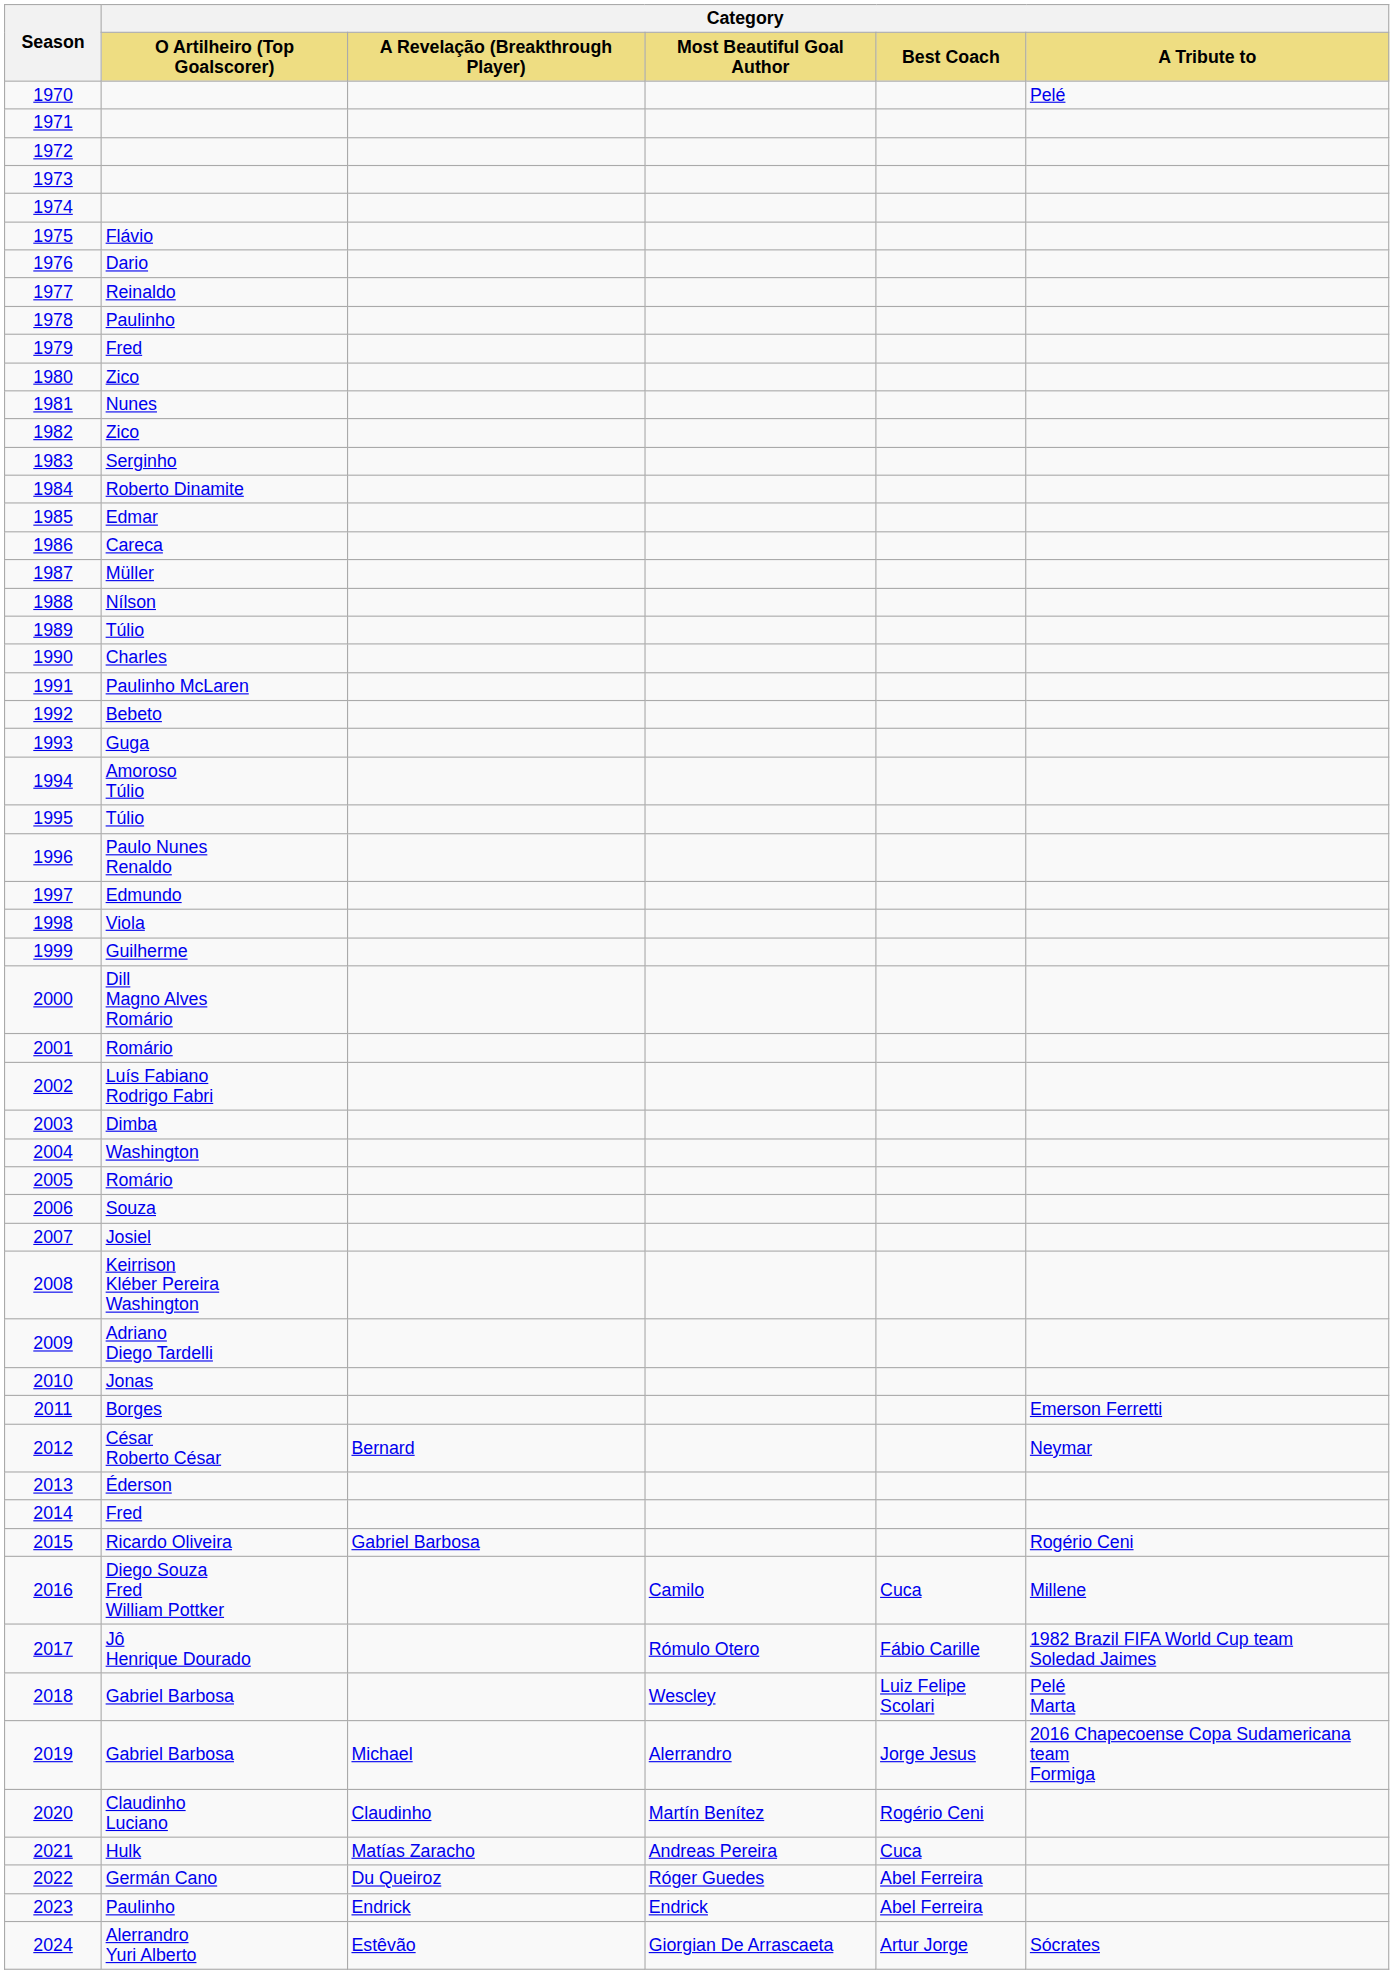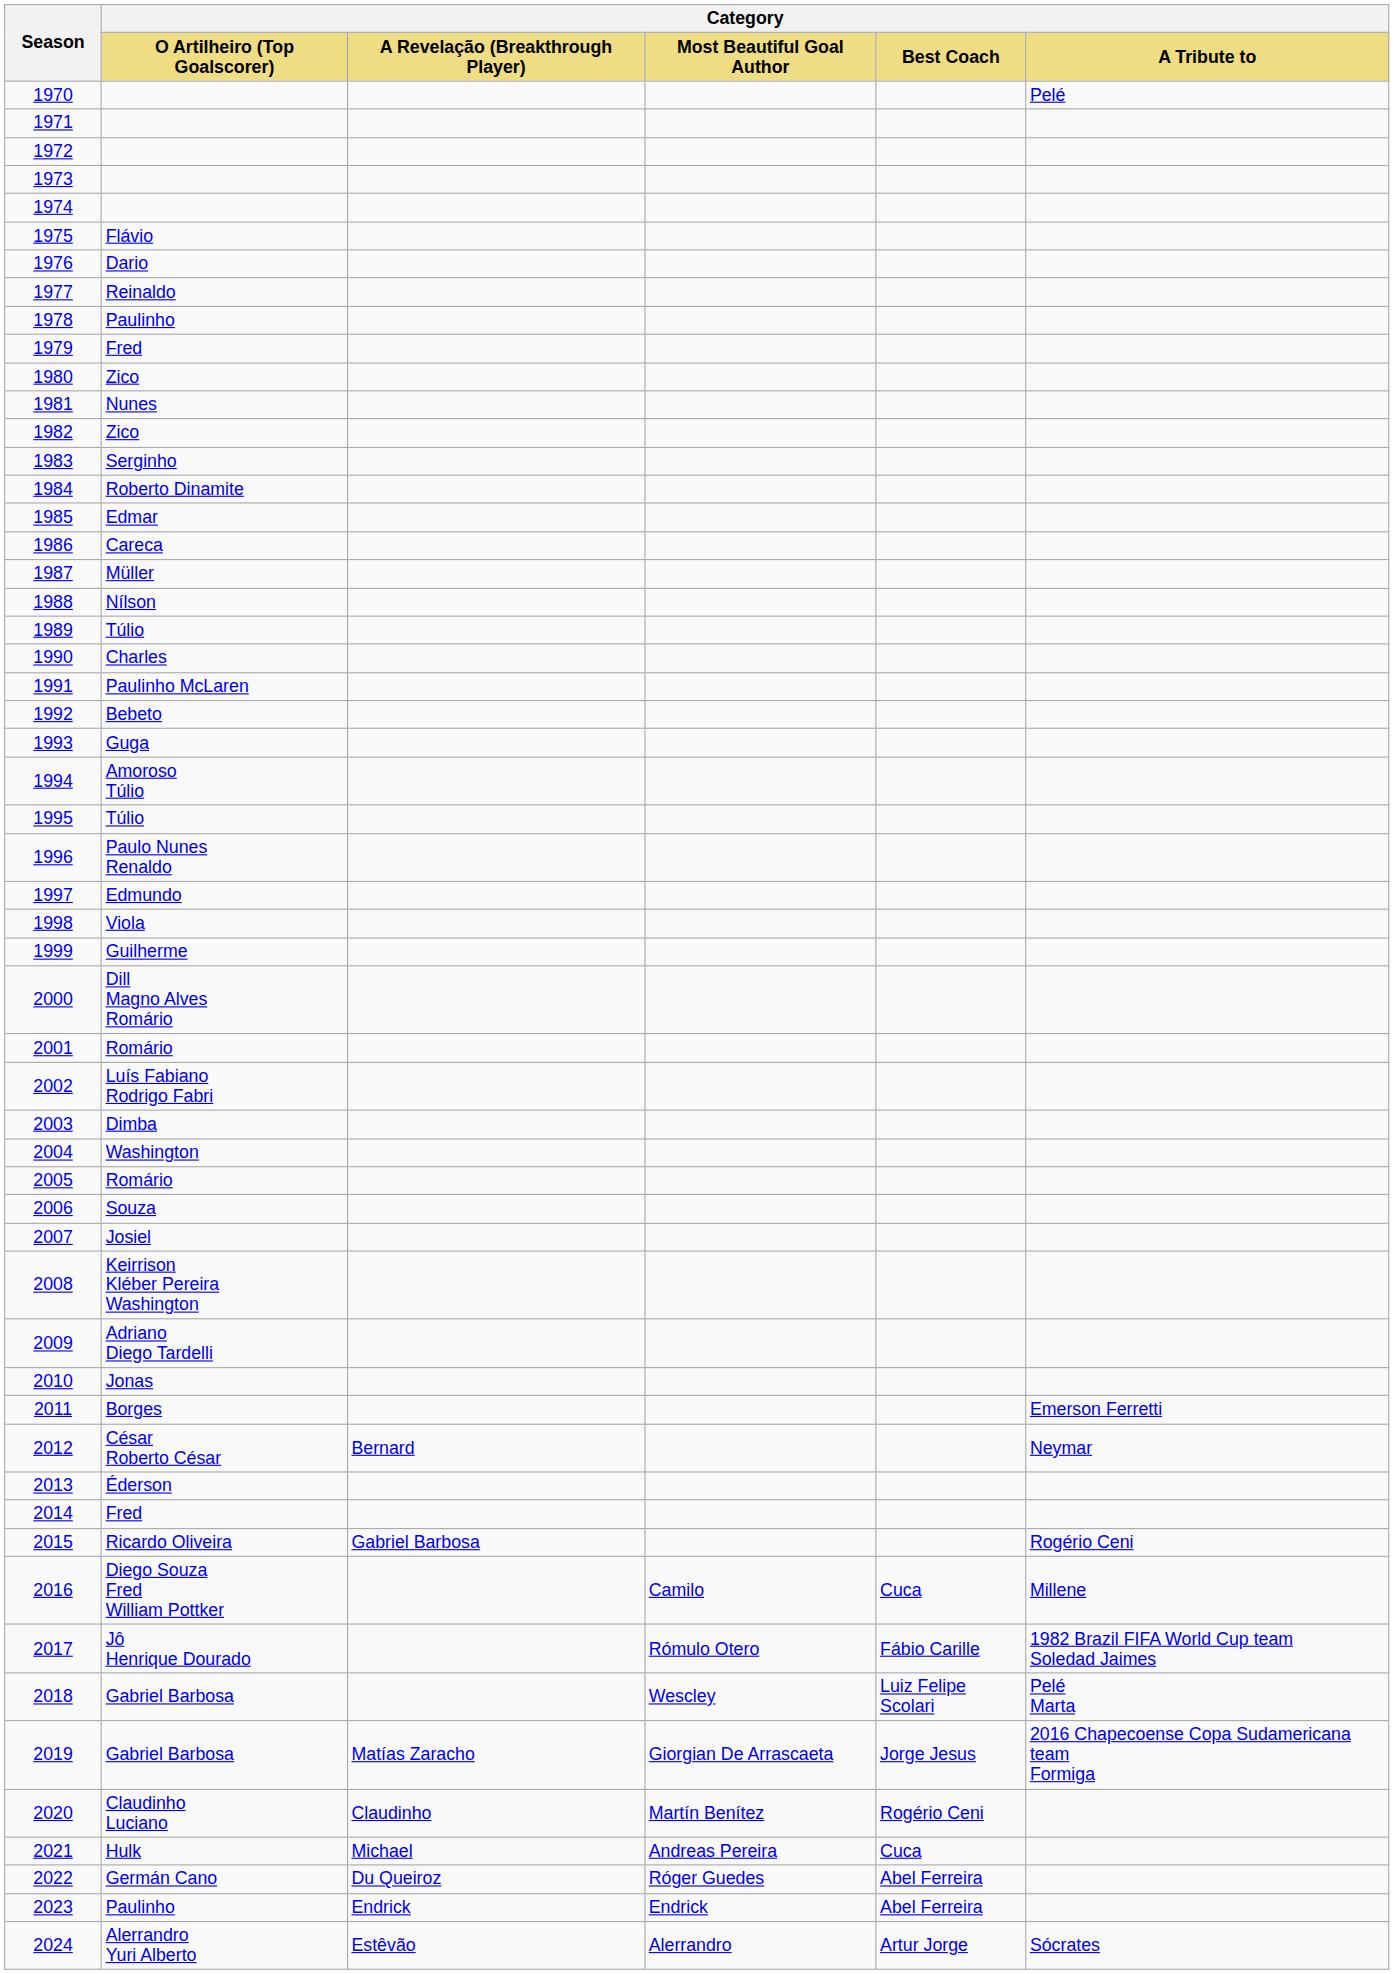(382, 1754) Michael -> (413, 1754) Matías Zaracho
(690, 1754) Alerrandro -> (741, 1754) Giorgian De Arrascaeta
(413, 1851) Matías Zaracho -> (382, 1851) Michael
(741, 1945) Giorgian De Arrascaeta -> (690, 1945) Alerrandro
